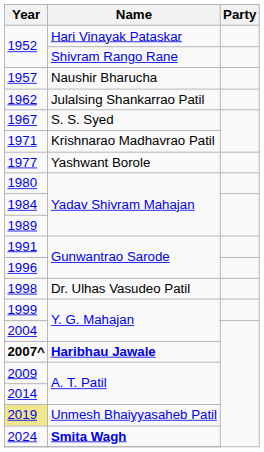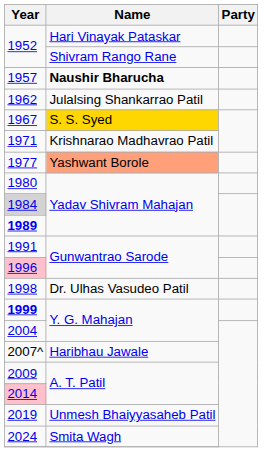(104, 78) normal -> (107, 78) bold
(82, 120) no background -> (81, 120) gold background
(101, 162) no background -> (99, 162) lightsalmon background
(22, 204) no background -> (22, 204) lightgrey background
(22, 225) normal -> (22, 225) bold
(22, 267) no background -> (22, 267) pink background
(22, 309) normal -> (22, 309) bold
(26, 352) bold -> (25, 352) normal
(103, 352) bold -> (99, 352) normal
(22, 394) no background -> (22, 394) pink background
(22, 415) khaki background -> (22, 415) no background
(89, 436) bold -> (85, 436) normal
